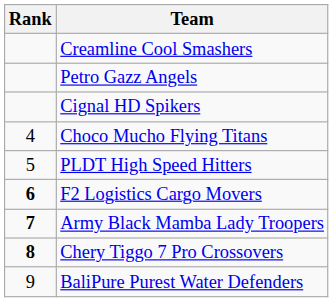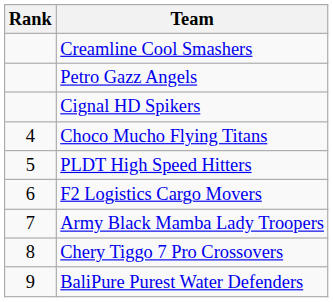(30, 194) bold -> (30, 194) normal
(30, 223) bold -> (30, 223) normal
(30, 252) bold -> (30, 252) normal
